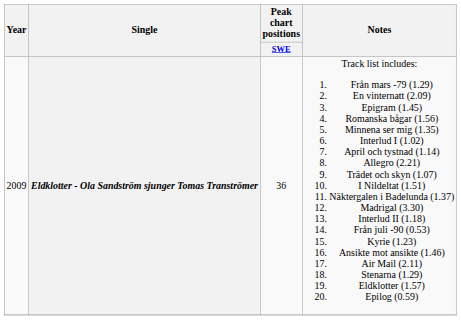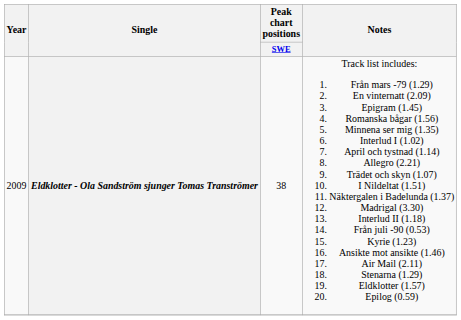(281, 185) 36 -> (281, 185) 38
